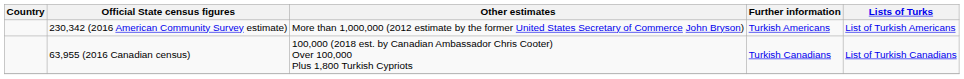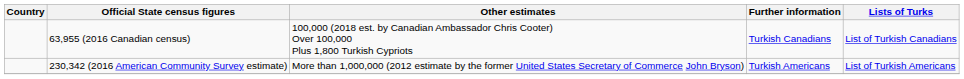rows swapped: (120, 54) <-> (168, 28)
